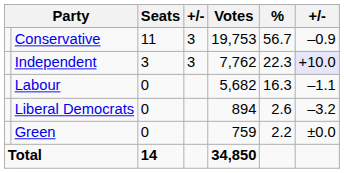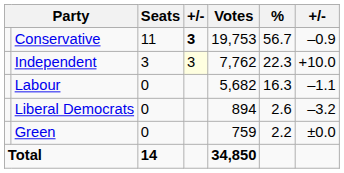(191, 39) normal -> (191, 39) bold
(191, 62) no background -> (191, 62) lightyellow background
(317, 62) lavender background -> (317, 62) no background
